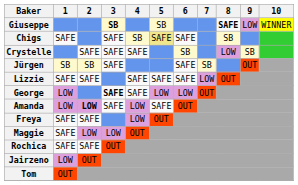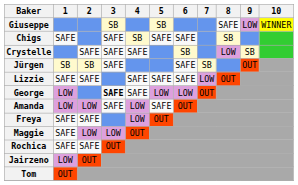(113, 25) bold -> (113, 25) normal
(228, 25) bold -> (228, 25) normal
(161, 38) khaki background -> (161, 38) no background
(89, 106) bold -> (89, 106) normal
